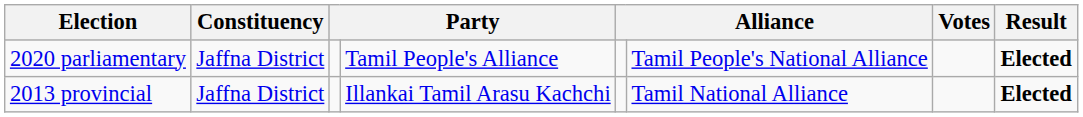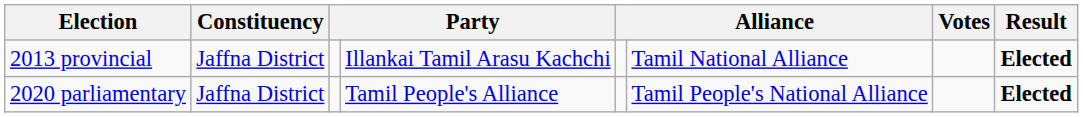rows swapped: (81, 93) <-> (98, 58)
